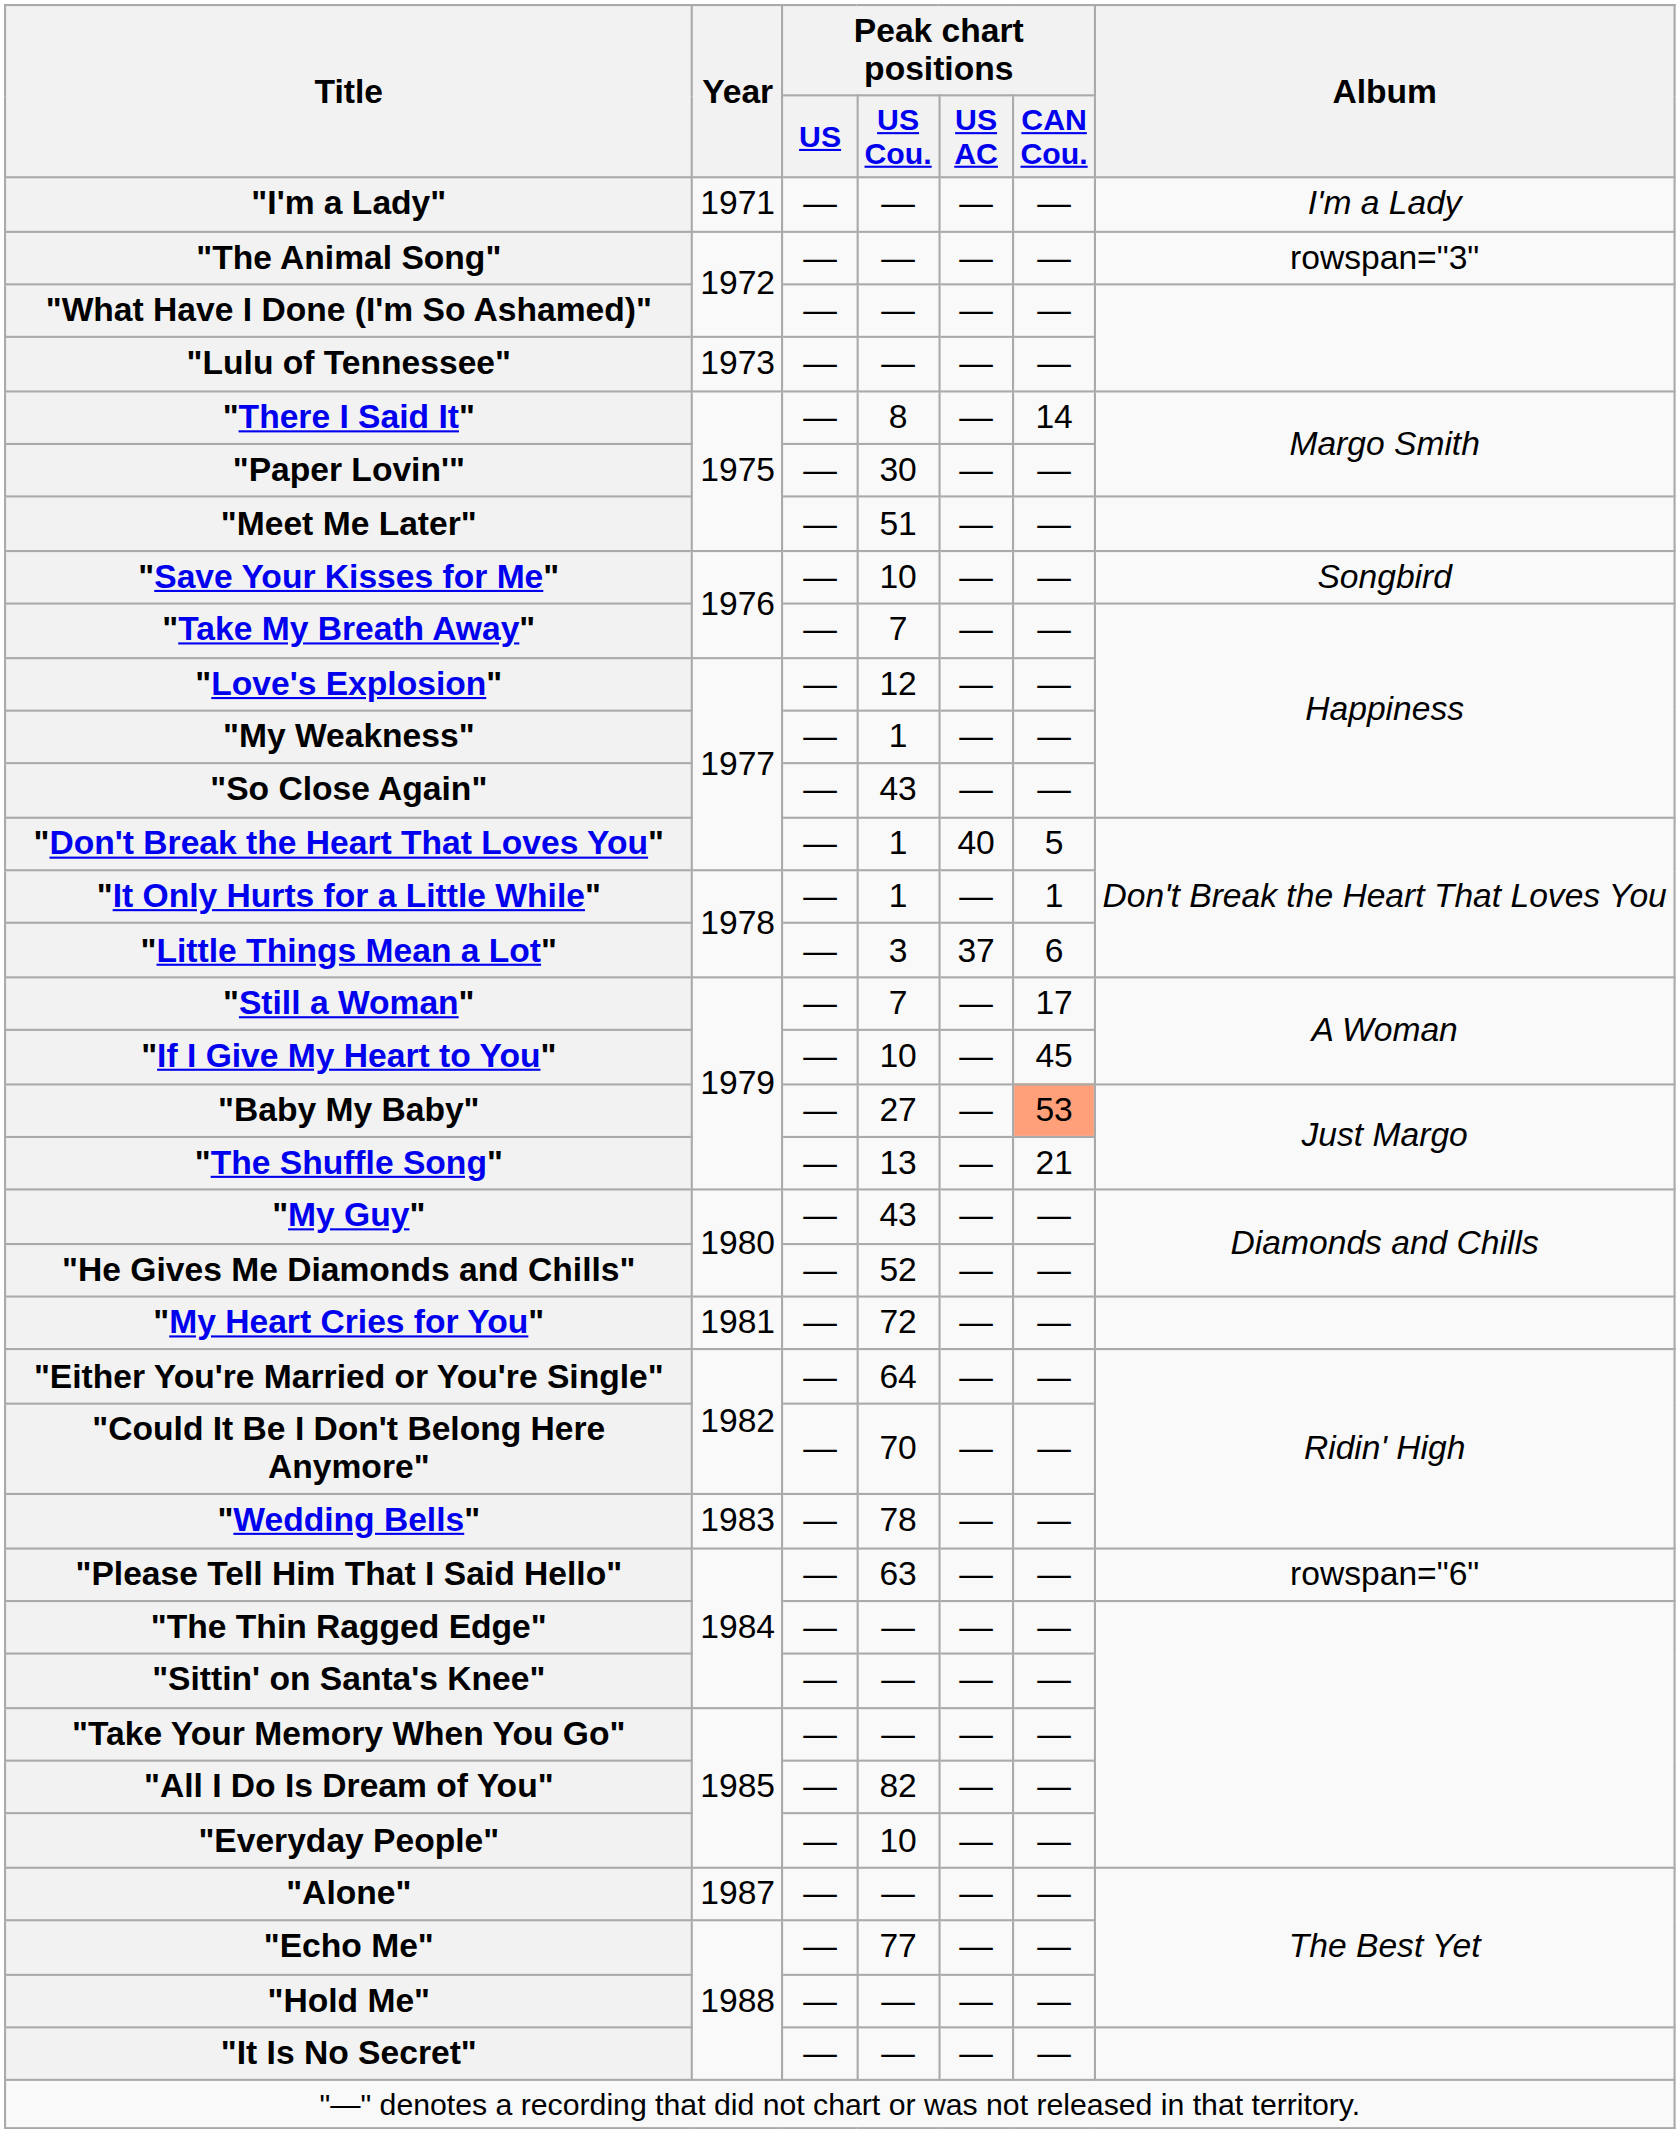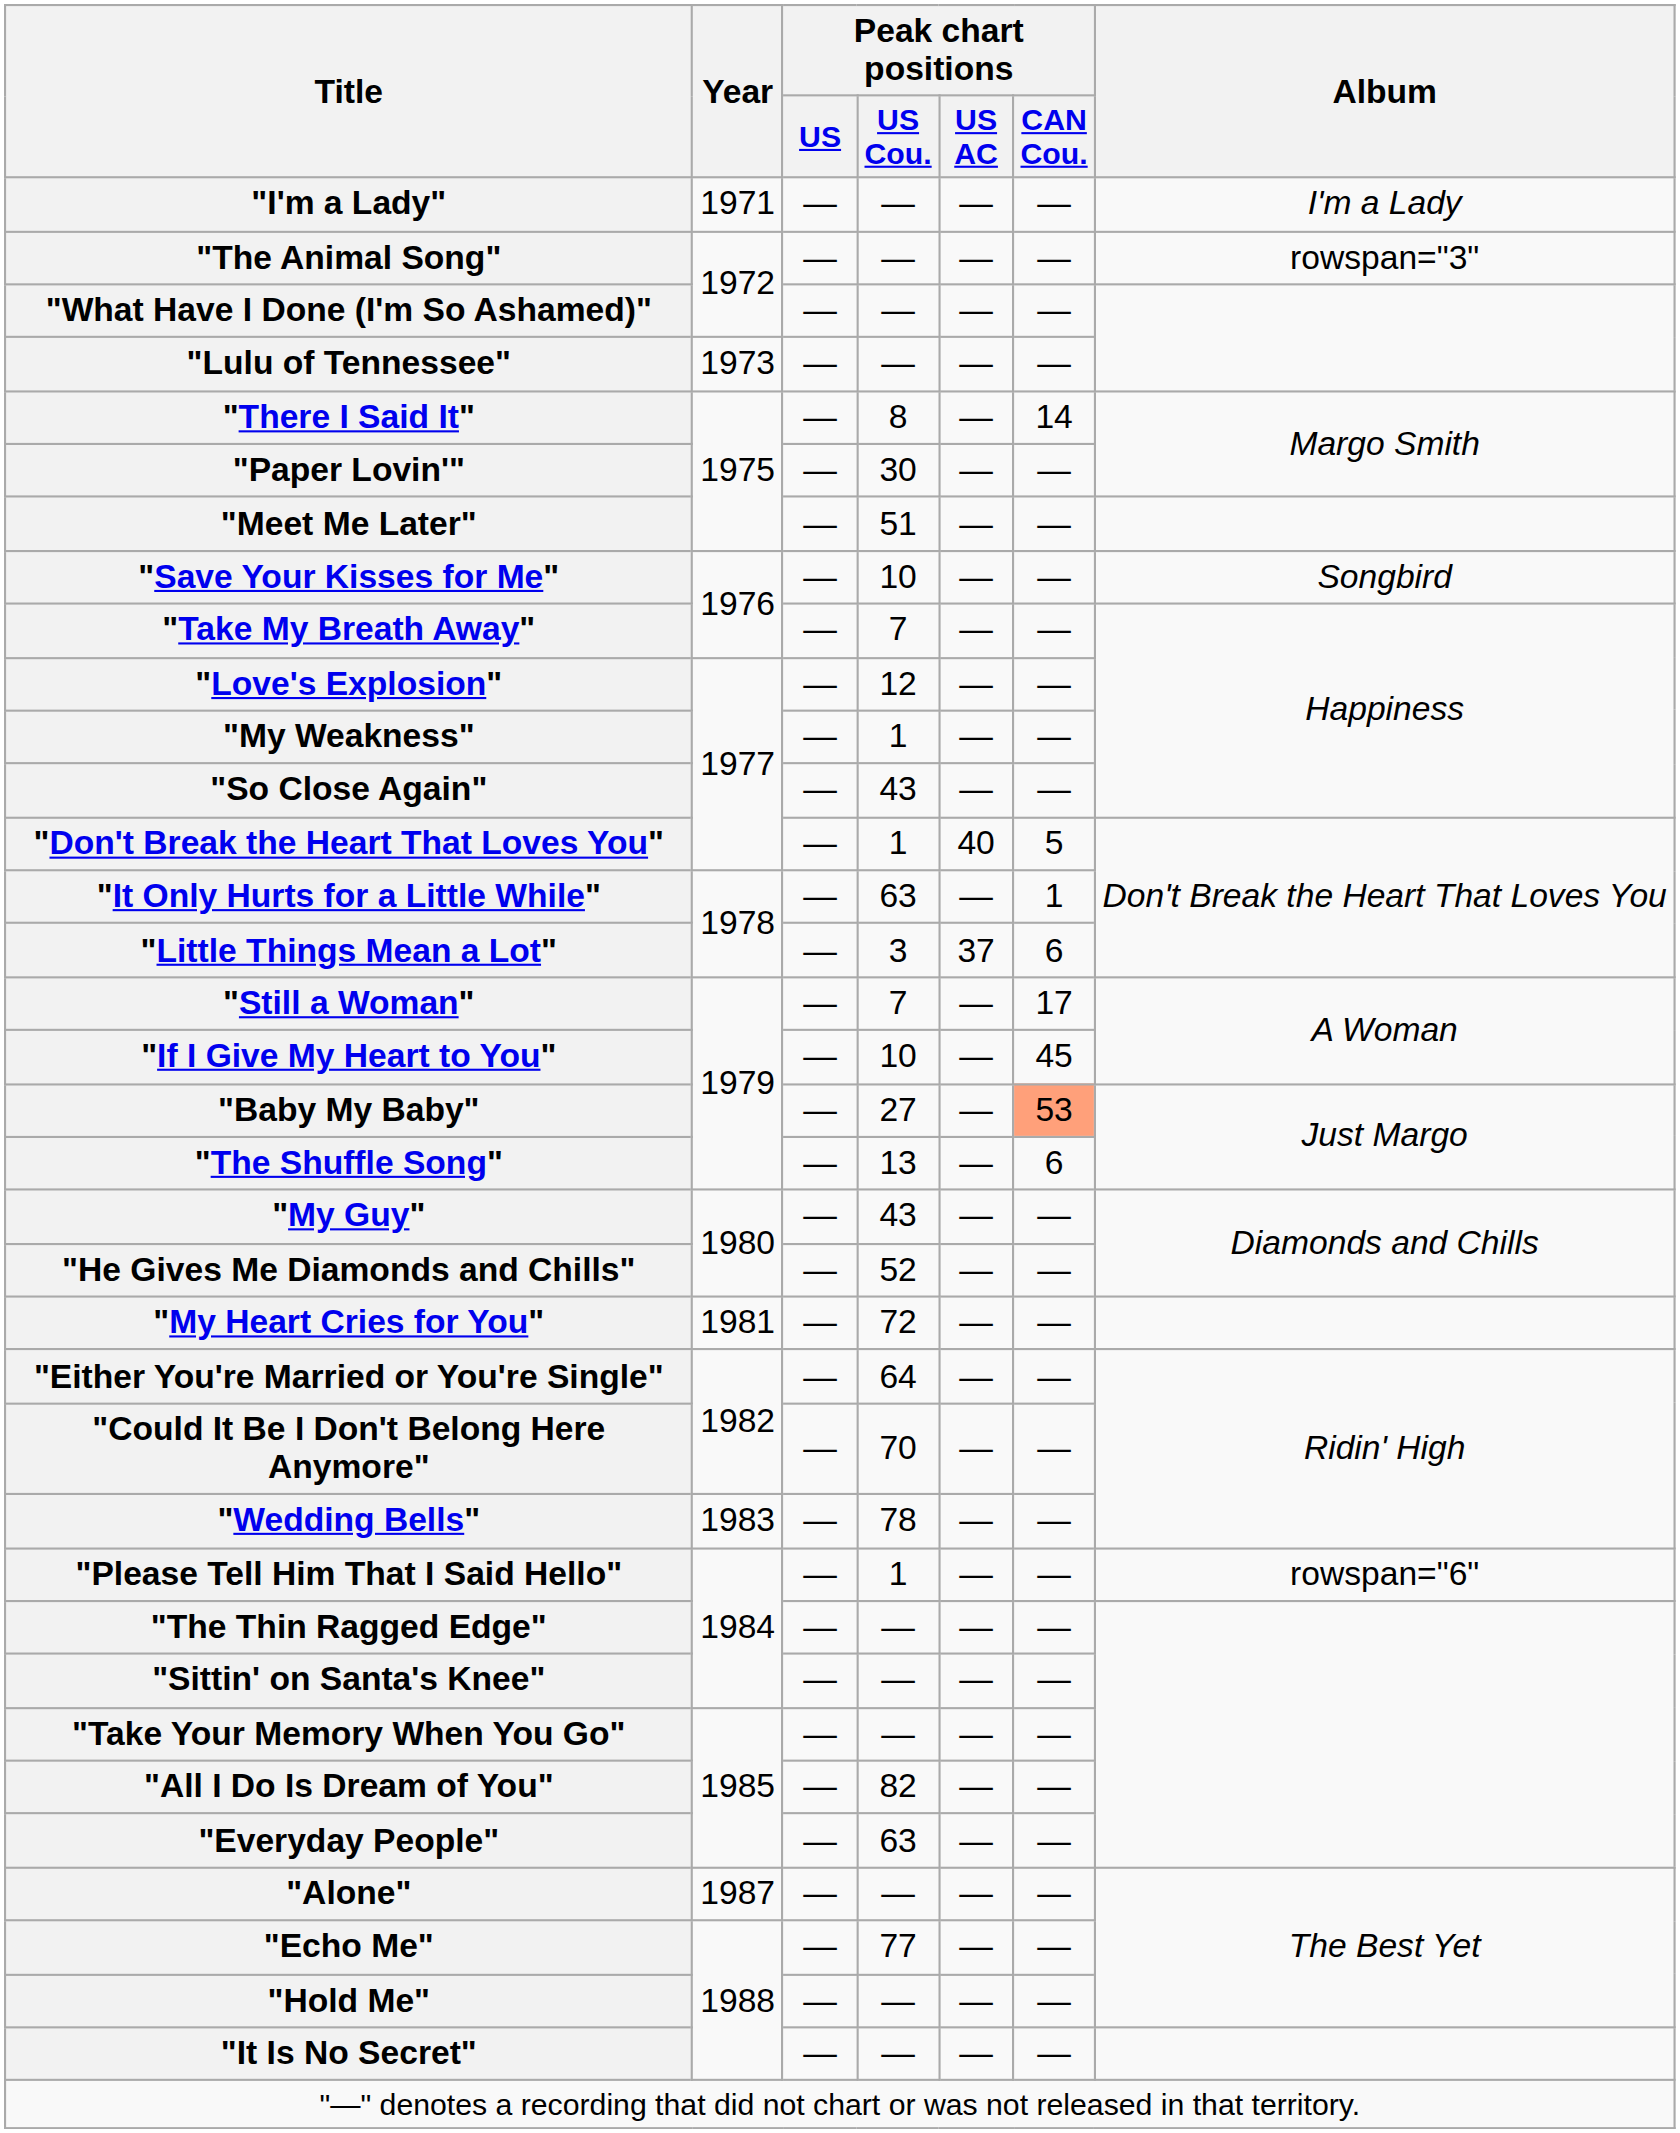(898, 896) 1 -> (898, 896) 63
(1054, 1162) 21 -> (1054, 1162) 6
(898, 1573) 63 -> (898, 1573) 1
(898, 1840) 10 -> (898, 1840) 63
